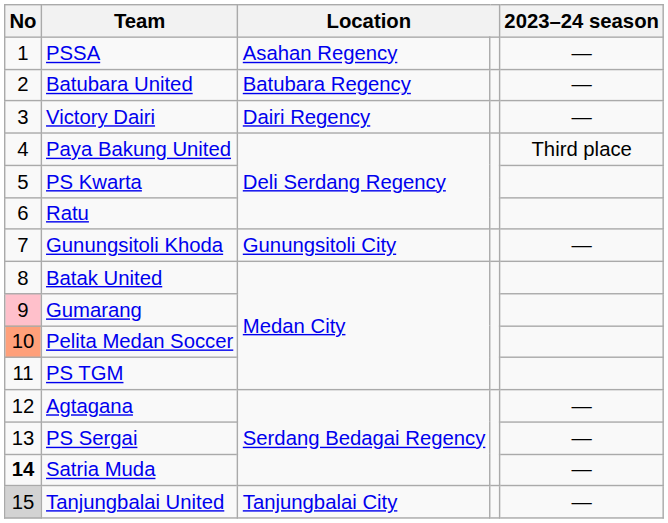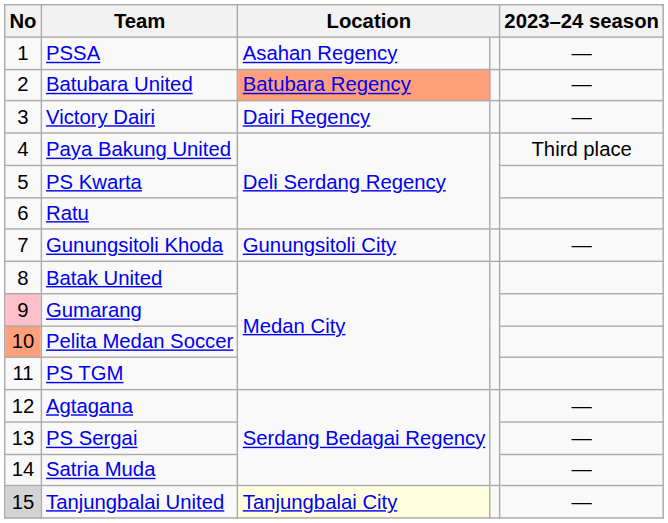(327, 85) no background -> (327, 85) lightsalmon background
(23, 470) bold -> (23, 470) normal
(320, 502) no background -> (320, 502) lightyellow background
